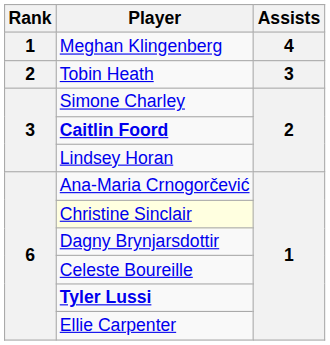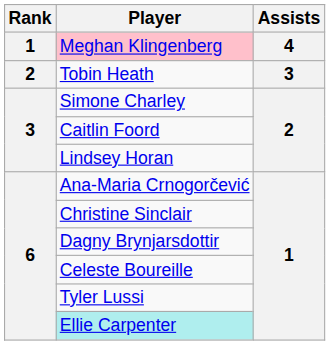(141, 46) no background -> (141, 46) pink background
(114, 130) bold -> (110, 130) normal
(126, 213) lightyellow background -> (126, 213) no background
(106, 297) bold -> (102, 297) normal
(118, 325) no background -> (118, 325) paleturquoise background
